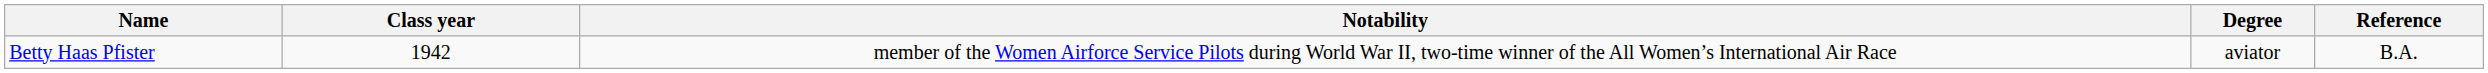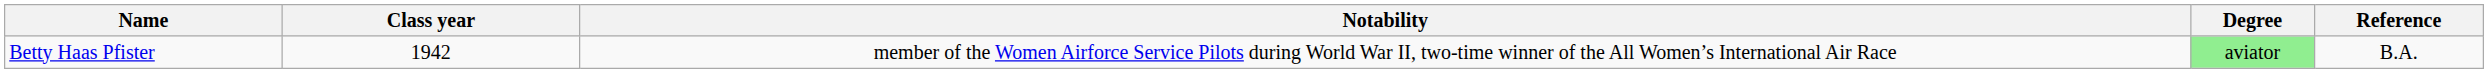(2252, 52) no background -> (2252, 52) lightgreen background
